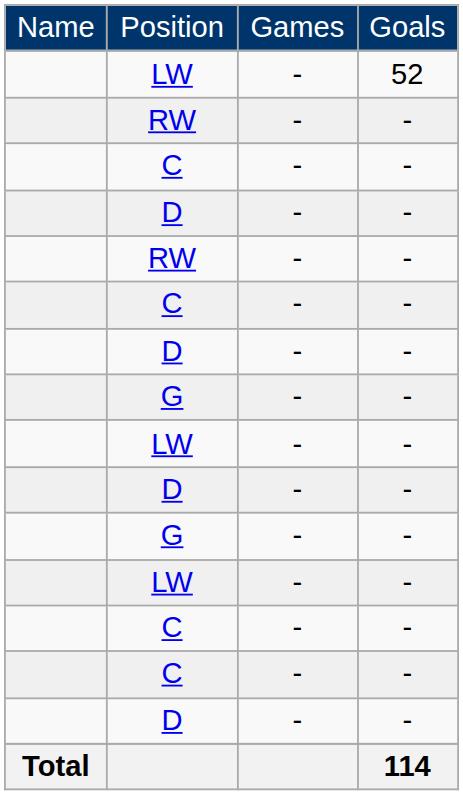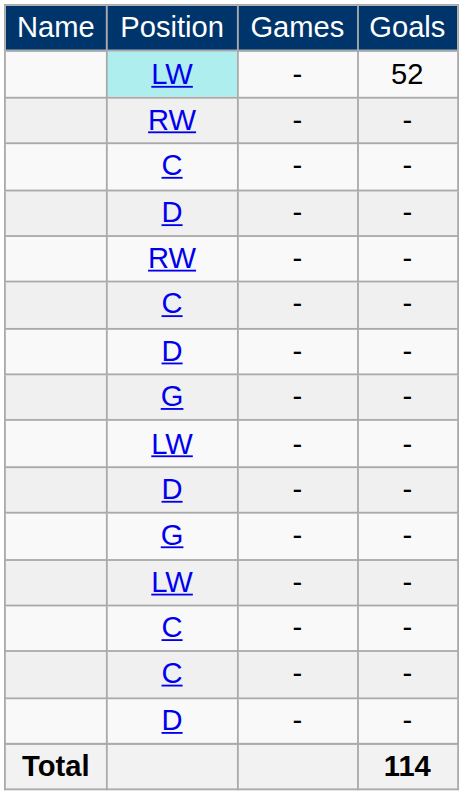(172, 73) no background -> (172, 73) paleturquoise background
